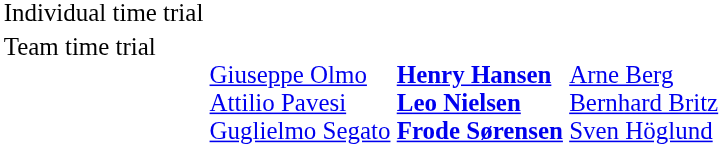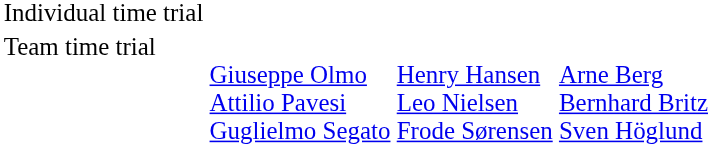(480, 102) bold -> (475, 102) normal
